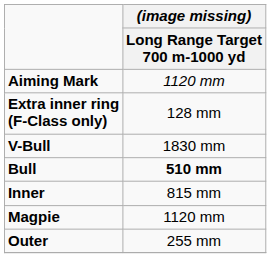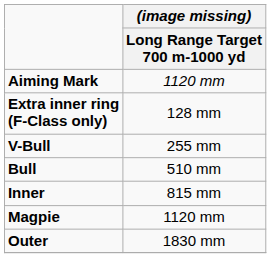(194, 145) 1830 mm -> (194, 145) 255 mm
(194, 169) bold -> (194, 169) normal
(194, 241) 255 mm -> (194, 241) 1830 mm
